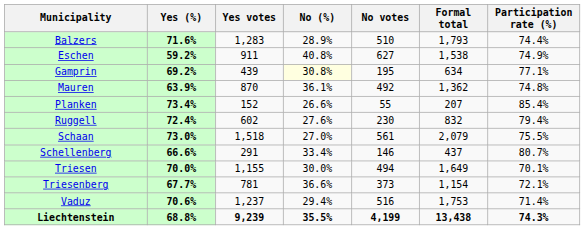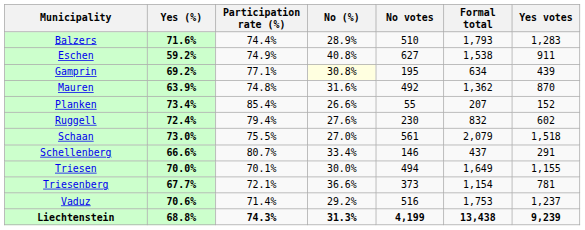columns swapped: (249, 18) <-> (534, 18)
(317, 88) 36.1% -> (342, 88) 31.6%
(317, 201) 29.4% -> (342, 201) 29.2%
(317, 217) 35.5% -> (342, 217) 31.3%
